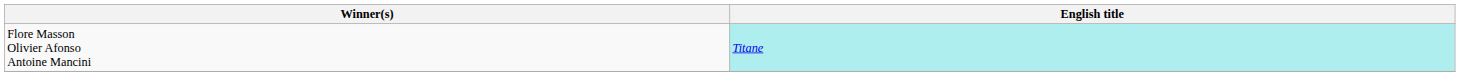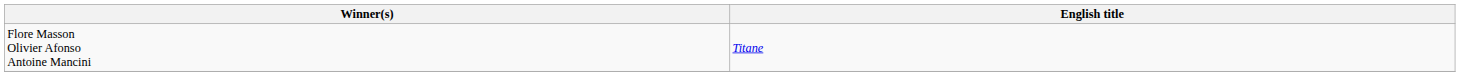(748, 47) paleturquoise background -> (748, 47) no background
